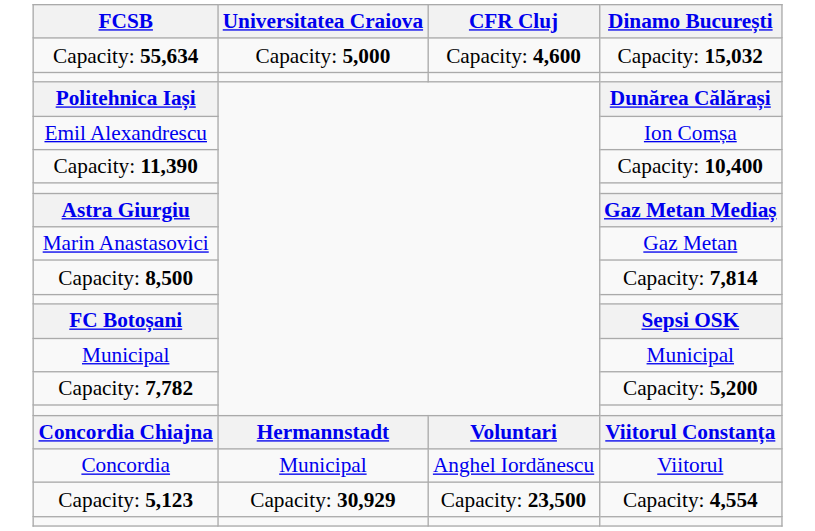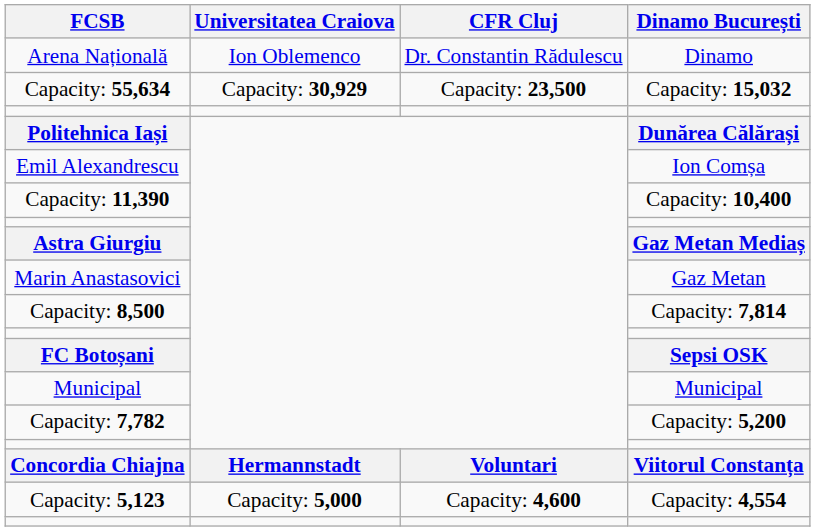+ row: (97, 55)
(323, 55) Capacity: 5,000 -> (295, 88) Capacity: 30,929
(514, 55) Capacity: 4,600 -> (514, 88) Capacity: 23,500
- row: (126, 465)
(323, 499) Capacity: 30,929 -> (295, 499) Capacity: 5,000
(514, 499) Capacity: 23,500 -> (514, 499) Capacity: 4,600
